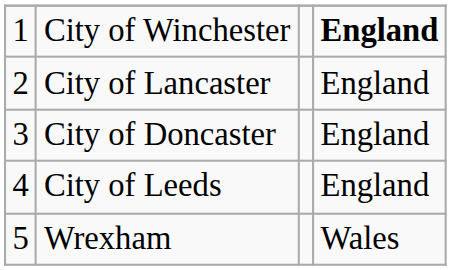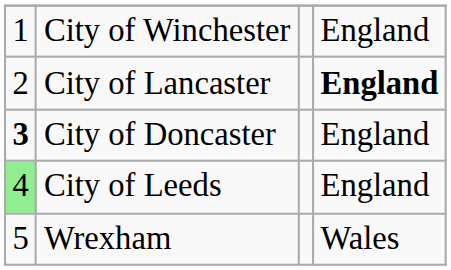(379, 31) bold -> (375, 31) normal
(375, 82) normal -> (379, 82) bold
(21, 134) normal -> (21, 134) bold
(21, 186) no background -> (21, 186) lightgreen background
